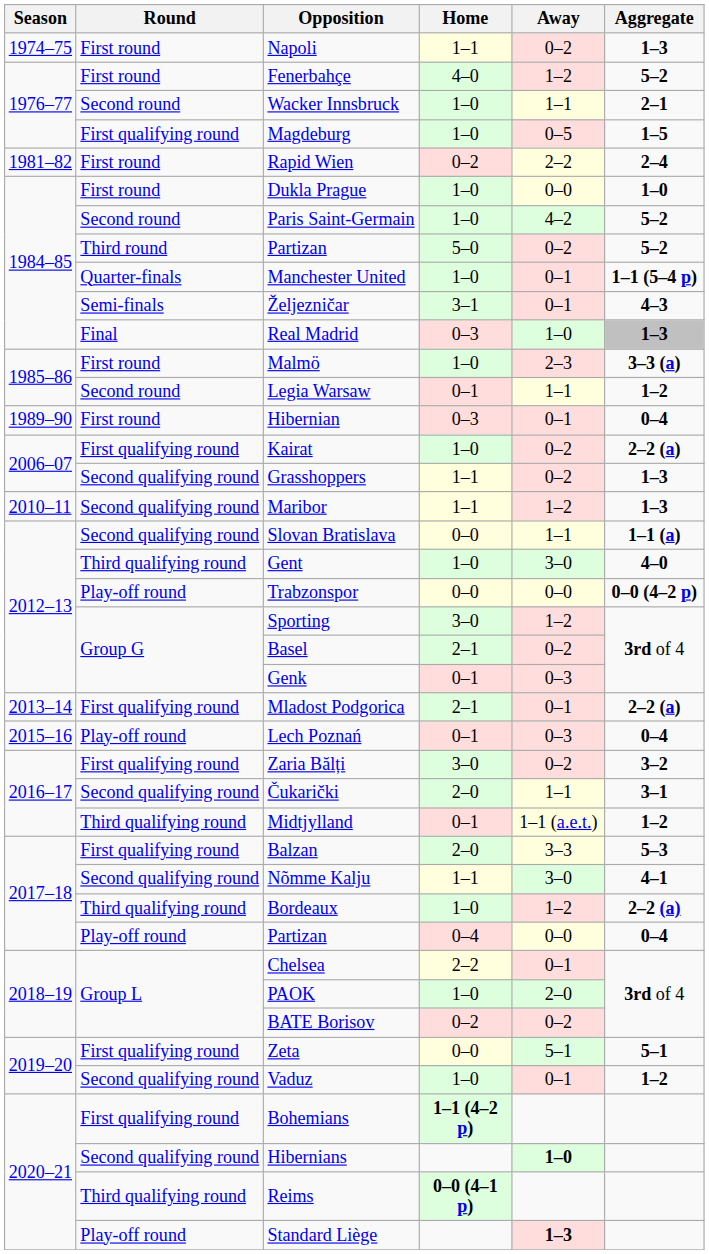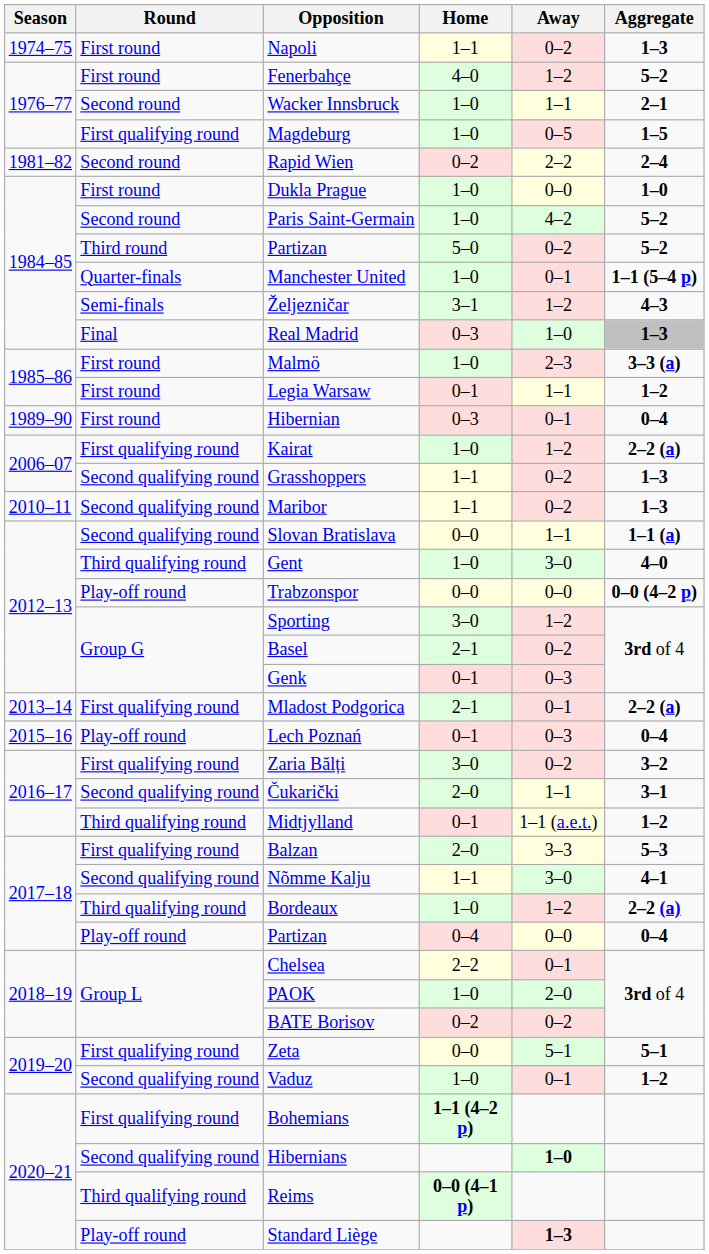(120, 162) First round -> (130, 162) Second round
(558, 305) 0–1 -> (558, 305) 1–2
(130, 391) Second round -> (120, 391) First round
(558, 448) 0–2 -> (558, 448) 1–2
(558, 506) 1–2 -> (558, 506) 0–2
